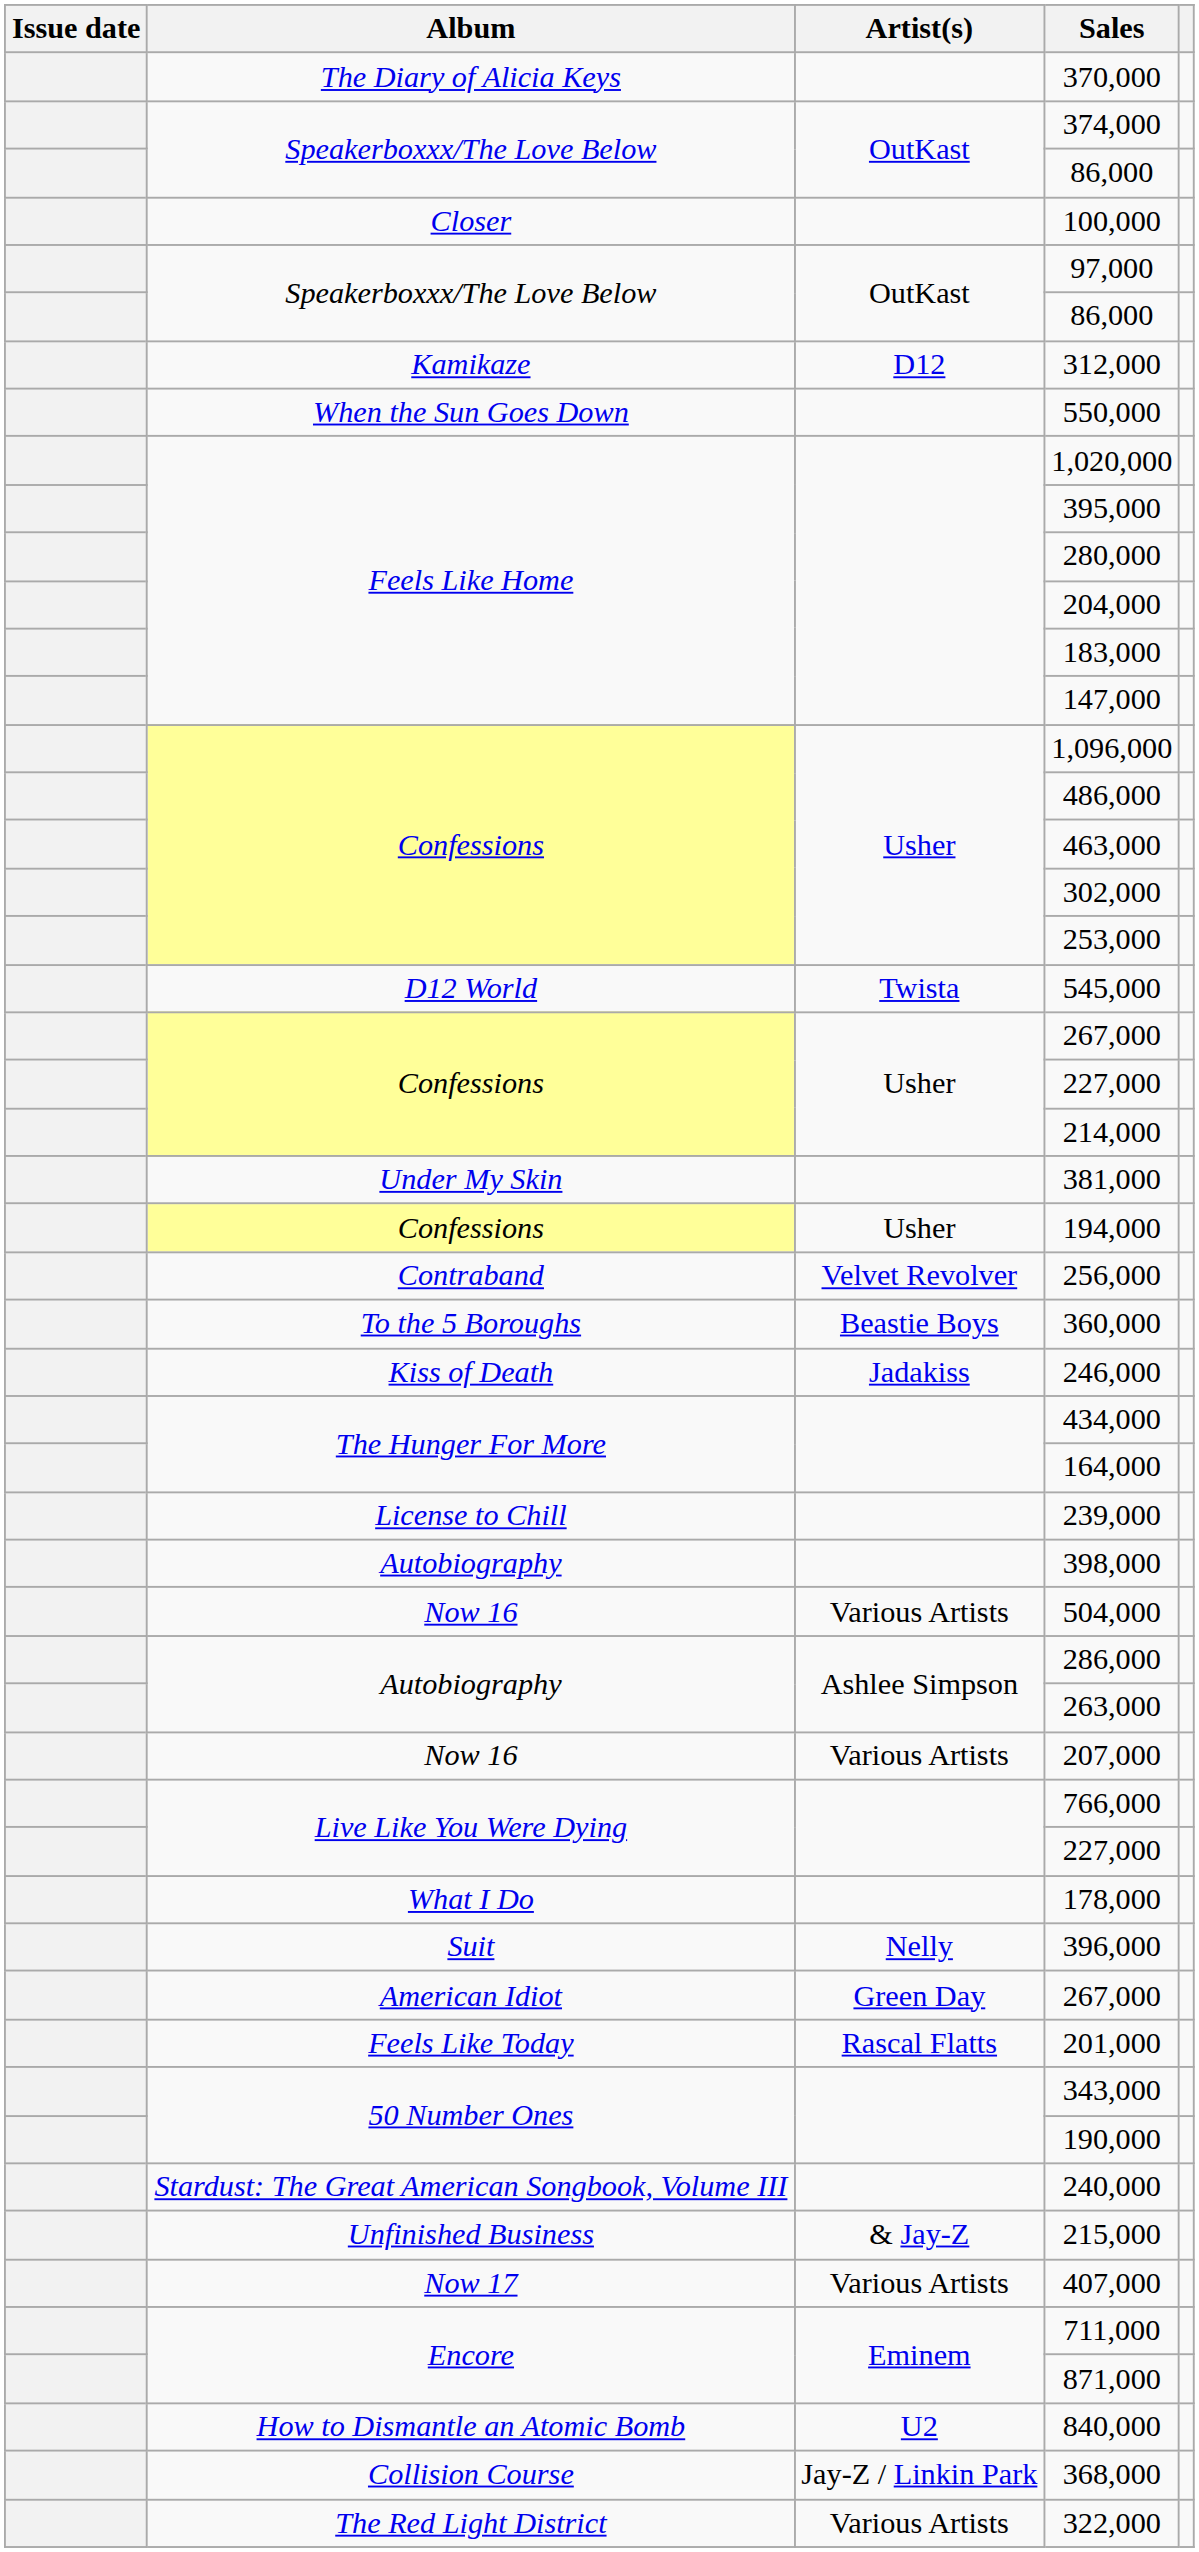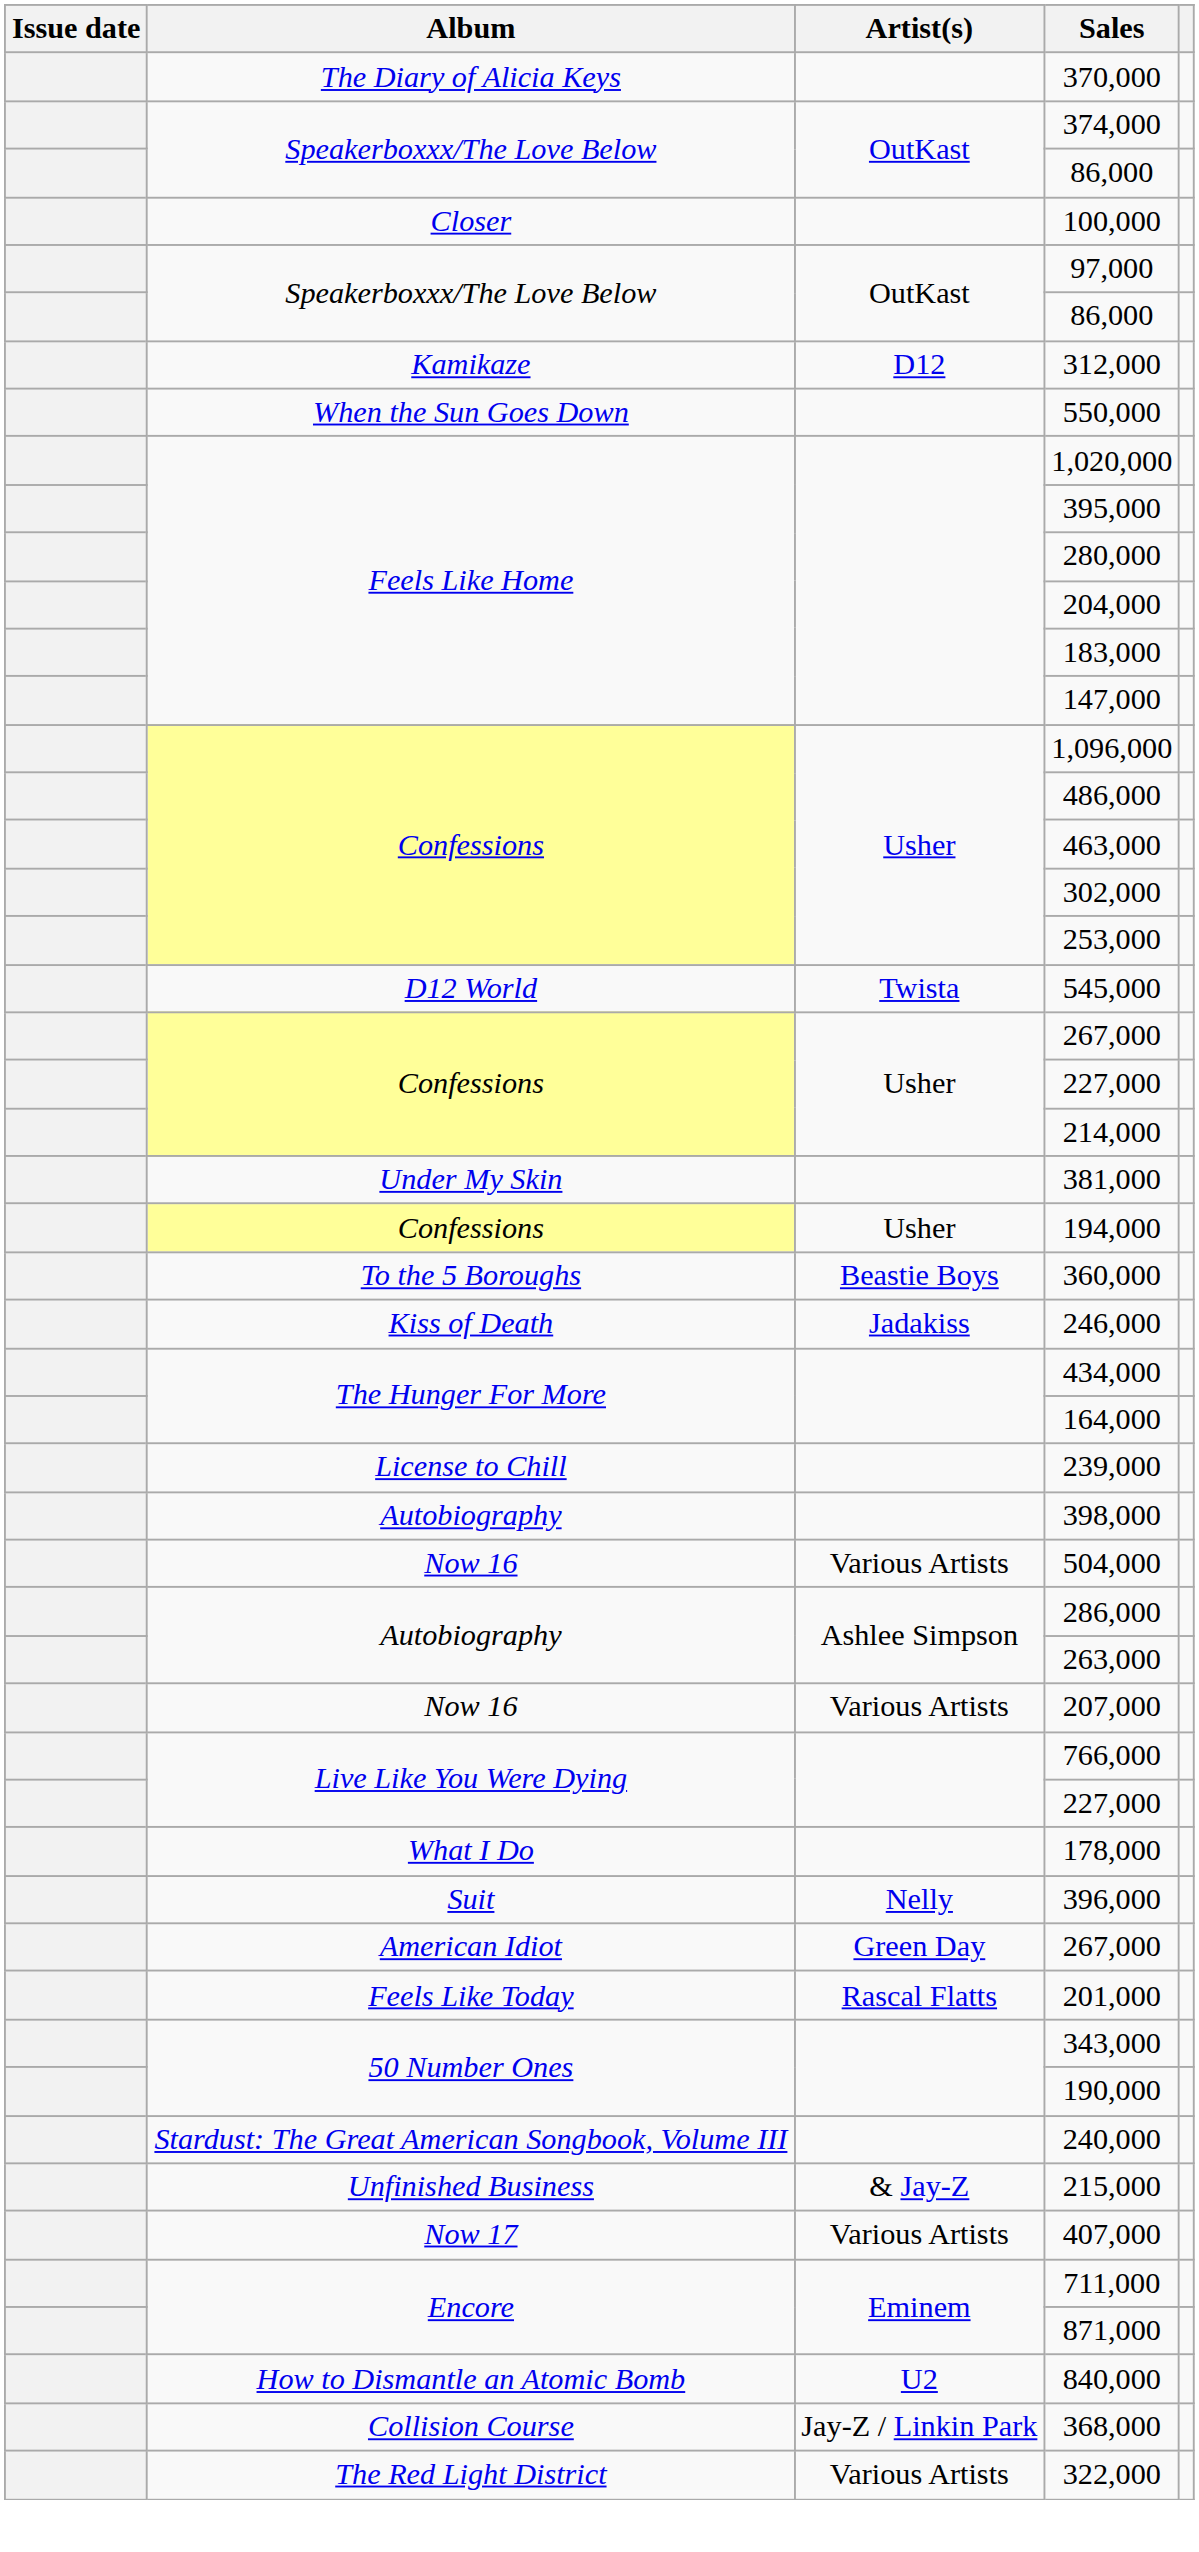- row: (471, 1275)
